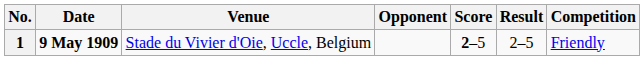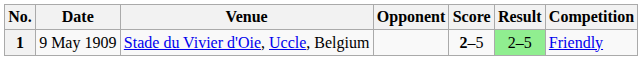(79, 42) bold -> (78, 42) normal
(521, 42) no background -> (520, 42) lightgreen background
